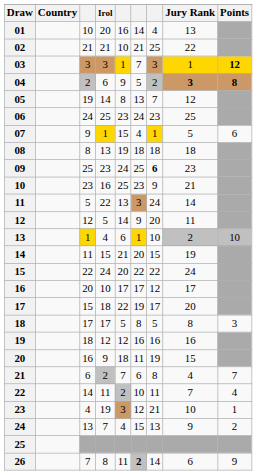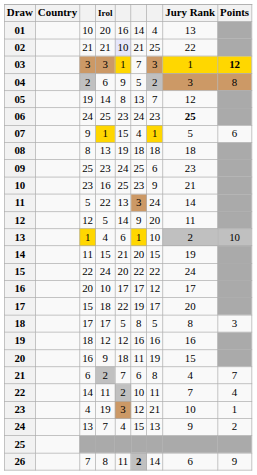(123, 47) no background -> (123, 47) lavender background
(190, 82) bold -> (190, 82) normal
(235, 82) bold -> (235, 82) normal
(190, 116) normal -> (190, 116) bold
(155, 168) bold -> (155, 168) normal
